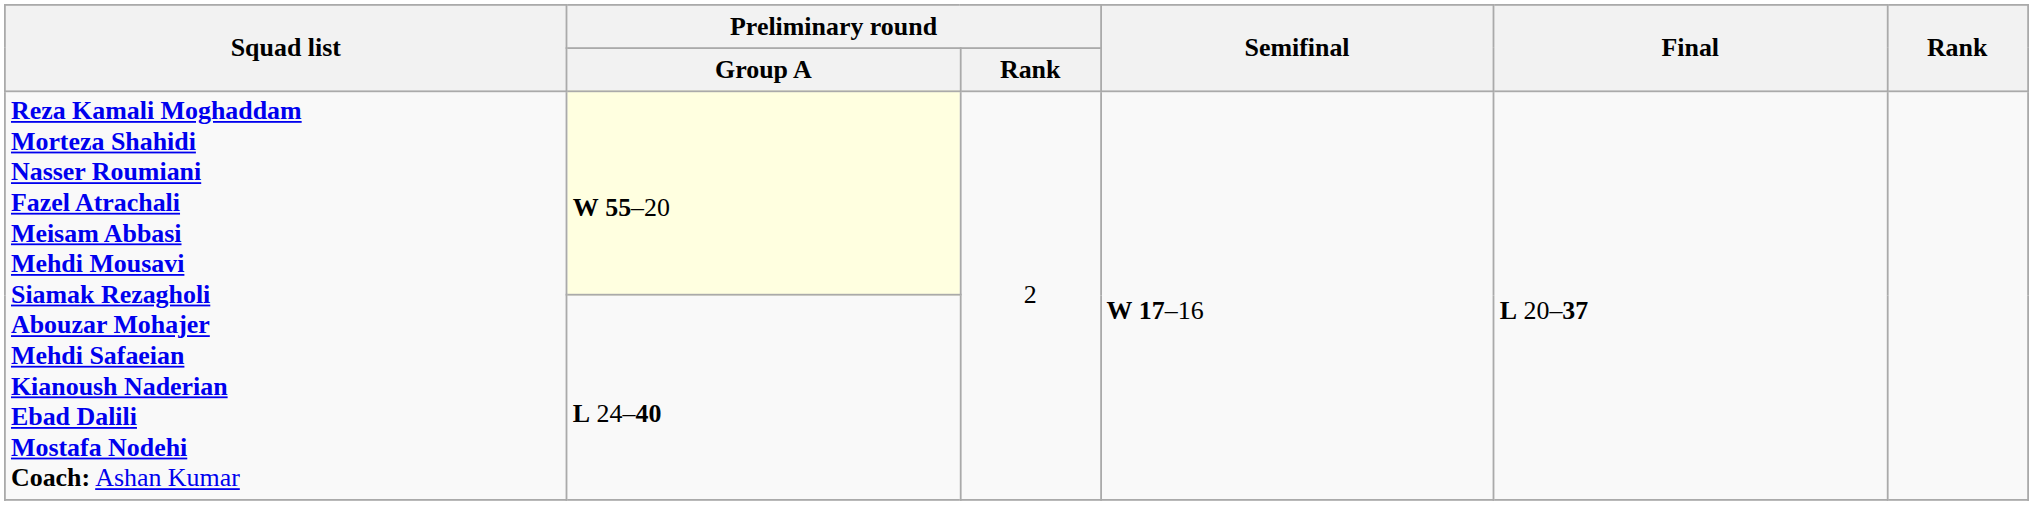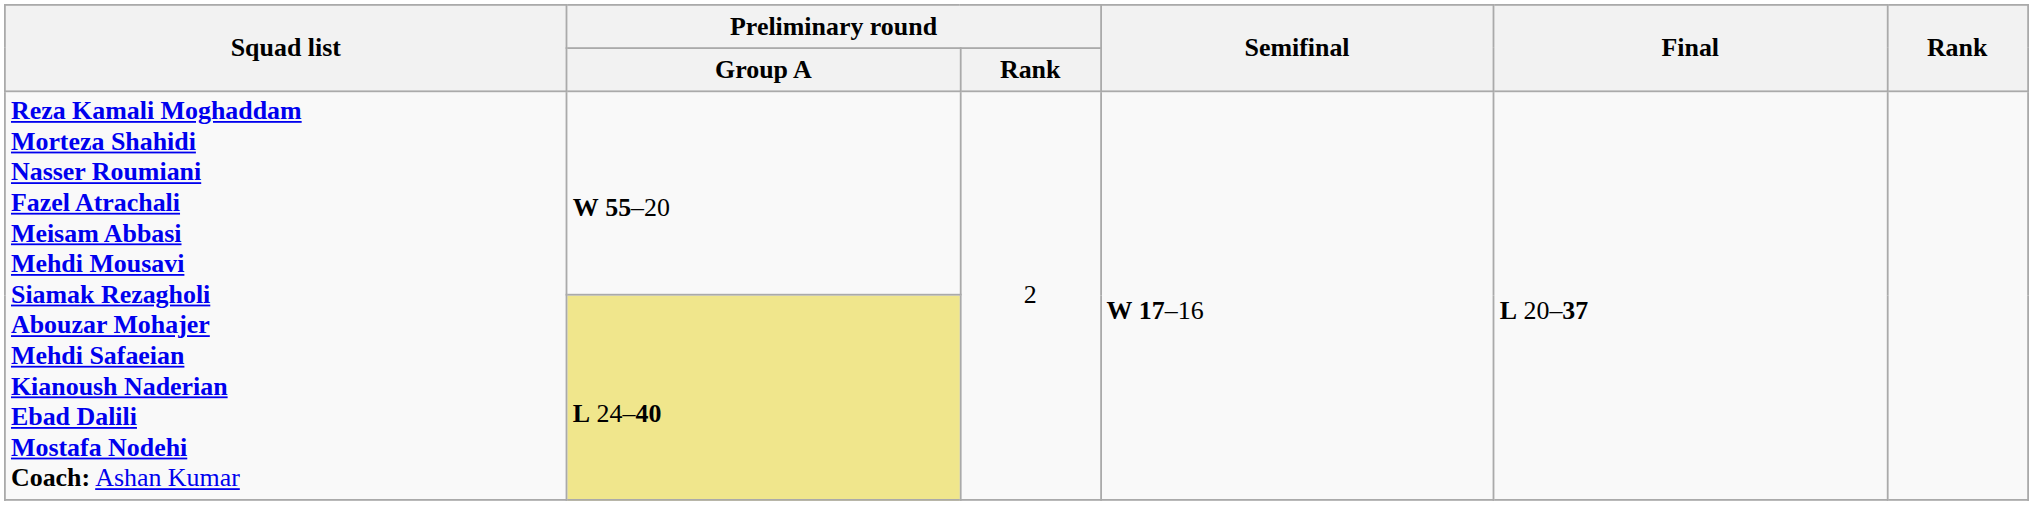(621, 208) lightyellow background -> (621, 208) no background
(617, 413) no background -> (617, 413) khaki background
